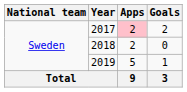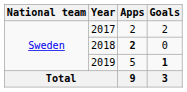(132, 29) pink background -> (132, 29) no background
(132, 46) normal -> (132, 46) bold
(165, 62) normal -> (165, 62) bold
